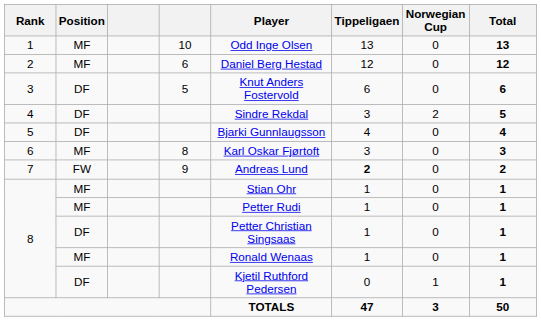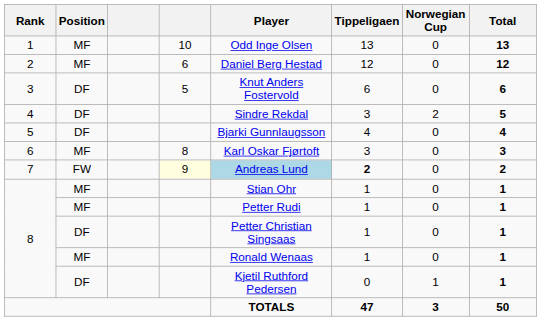(185, 170) no background -> (185, 170) lightyellow background
(271, 170) no background -> (271, 170) lightblue background
